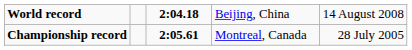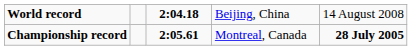(371, 34) normal -> (370, 34) bold
